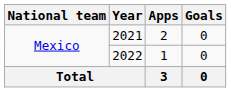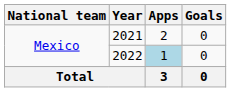(164, 56) no background -> (164, 56) lightblue background
